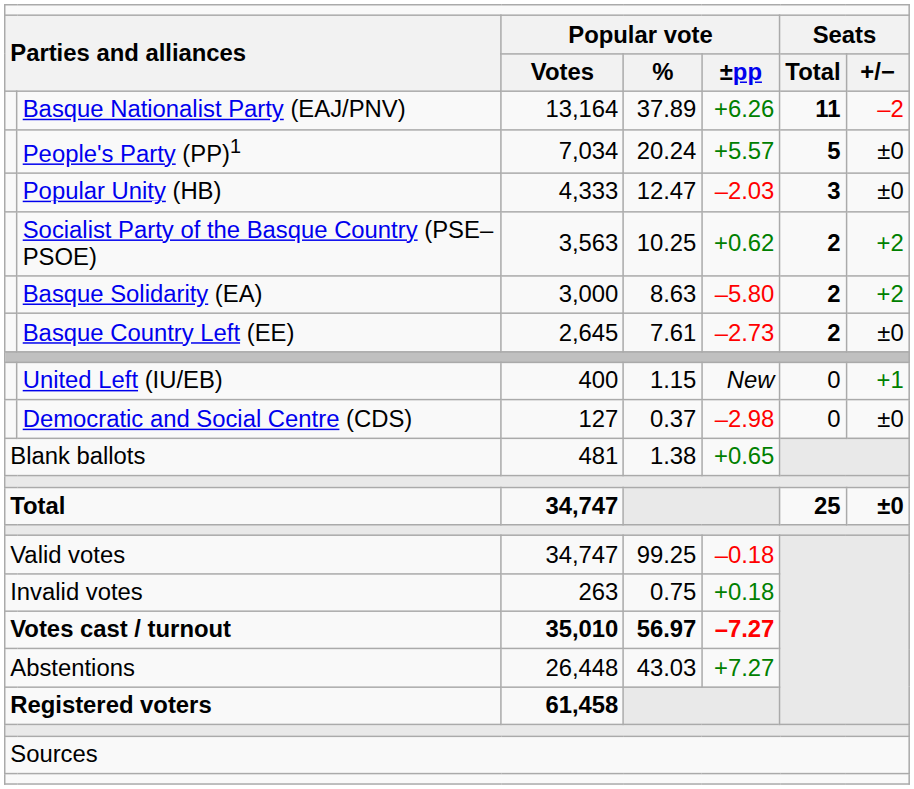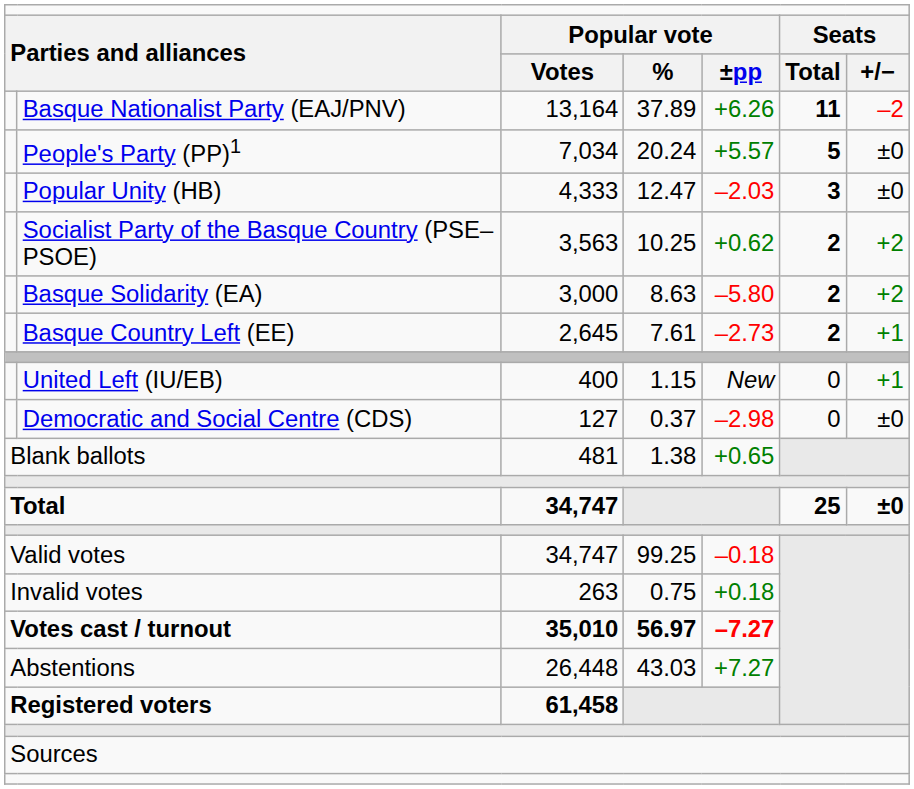(891, 332) ±0 -> (890, 332) +1
